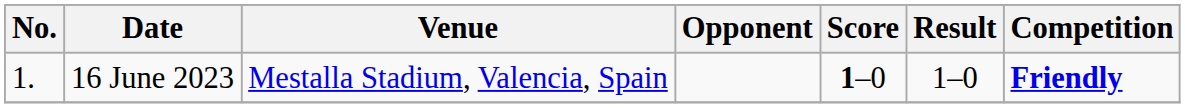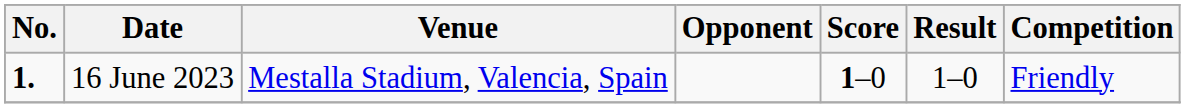(23, 77) normal -> (23, 77) bold
(1067, 77) bold -> (1062, 77) normal
